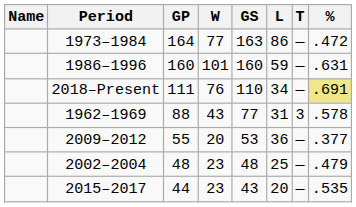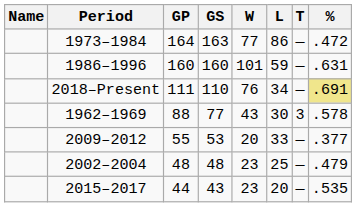columns swapped: (250, 17) <-> (215, 17)
(279, 115) 31 -> (279, 115) 30
(279, 140) 36 -> (279, 140) 33
